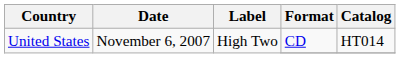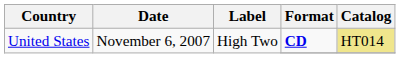(295, 40) normal -> (296, 40) bold
(362, 40) no background -> (362, 40) khaki background
